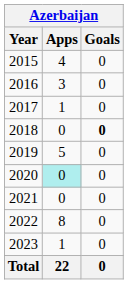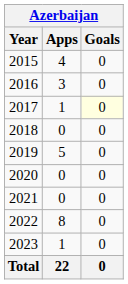(102, 107) no background -> (102, 107) lightyellow background
(102, 130) bold -> (102, 130) normal
(62, 175) paleturquoise background -> (62, 175) no background
